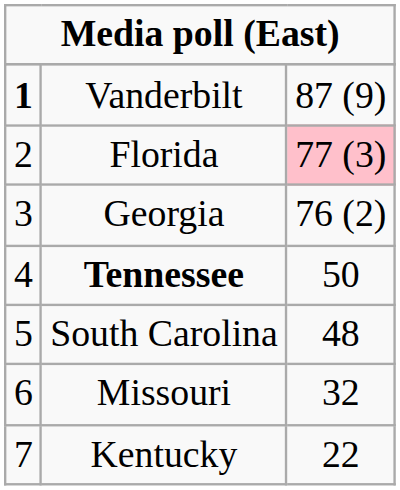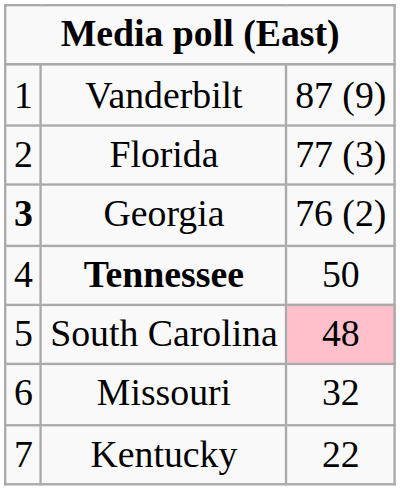(23, 94) bold -> (23, 94) normal
(341, 154) pink background -> (341, 154) no background
(23, 214) normal -> (23, 214) bold
(341, 333) no background -> (341, 333) pink background
